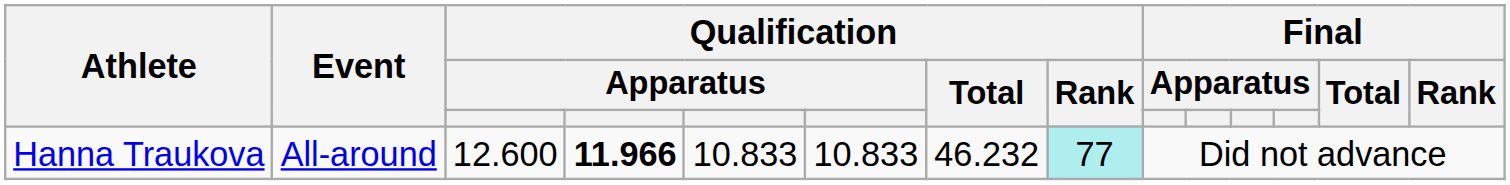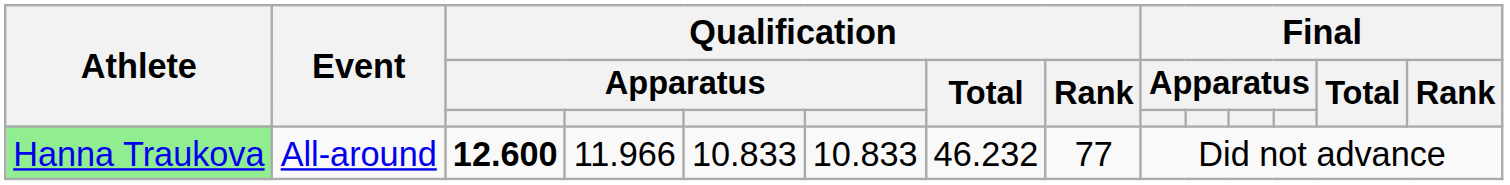(139, 153) no background -> (139, 153) lightgreen background
(505, 153) normal -> (505, 153) bold
(625, 153) bold -> (625, 153) normal
(1095, 153) paleturquoise background -> (1094, 153) no background
